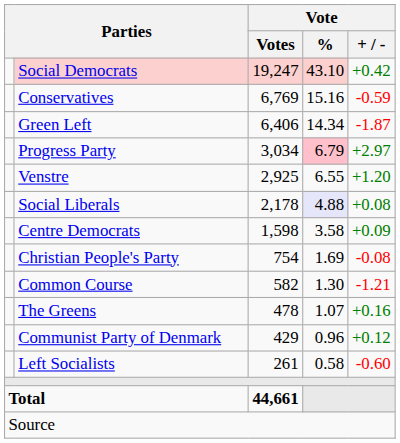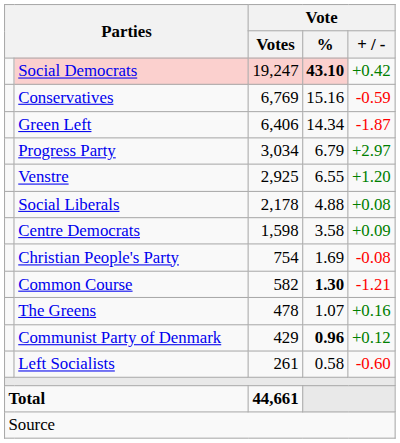(325, 71) normal -> (325, 71) bold
(329, 151) pink background -> (329, 151) no background
(329, 204) lavender background -> (329, 204) no background
(329, 284) normal -> (329, 284) bold
(329, 337) normal -> (329, 337) bold
